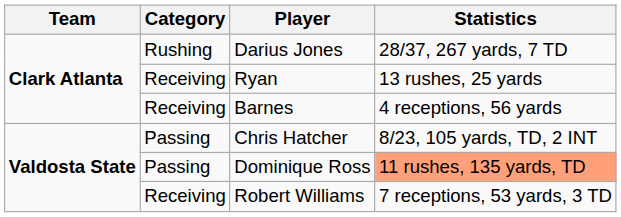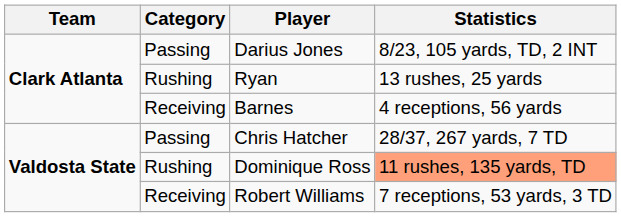(178, 49) Rushing -> (177, 49) Passing
(473, 49) 28/37, 267 yards, 7 TD -> (488, 49) 8/23, 105 yards, TD, 2 INT
(185, 78) Receiving -> (178, 78) Rushing
(488, 137) 8/23, 105 yards, TD, 2 INT -> (473, 137) 28/37, 267 yards, 7 TD
(177, 166) Passing -> (178, 166) Rushing
